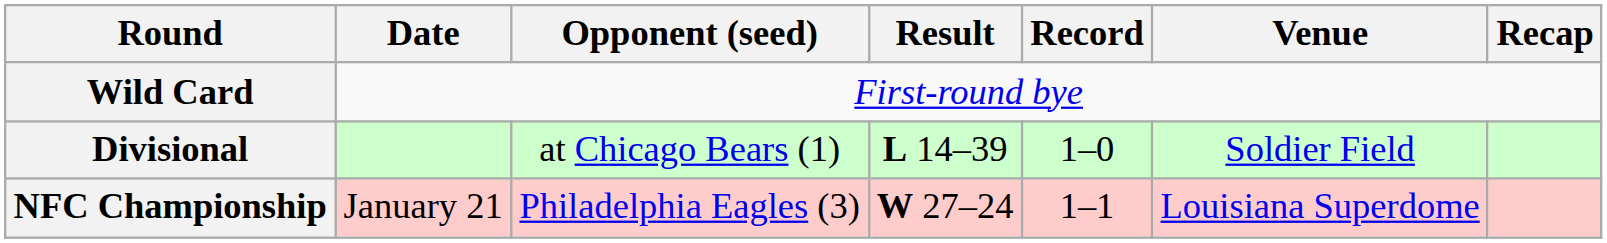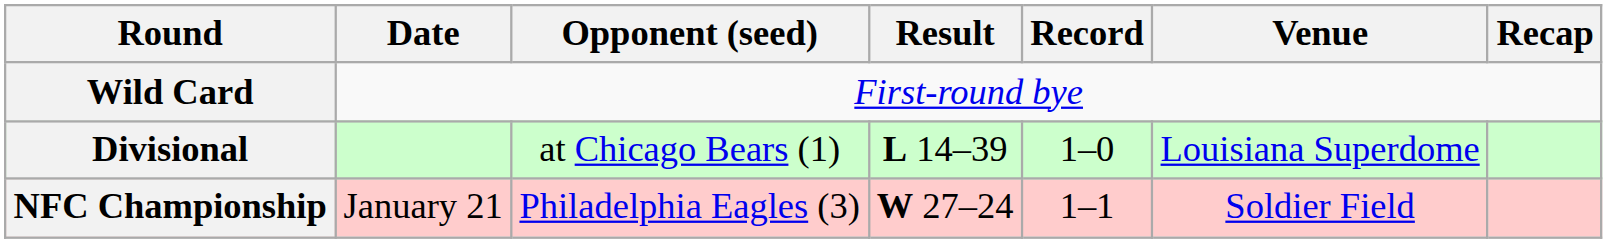(1320, 149) Soldier Field -> (1320, 149) Louisiana Superdome
(1320, 206) Louisiana Superdome -> (1320, 206) Soldier Field
